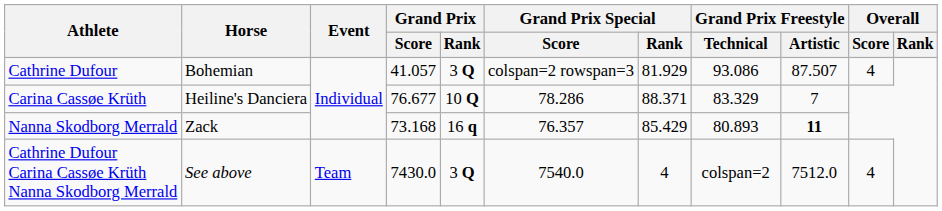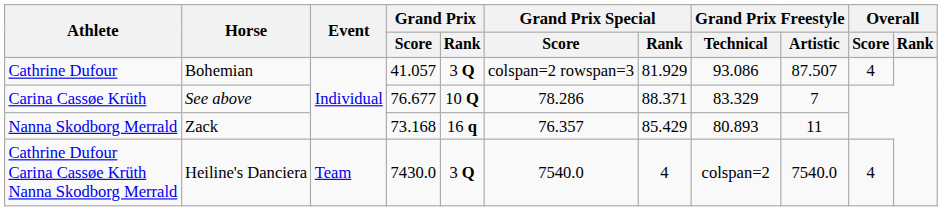(246, 99) Heiline's Danciera -> (218, 99) See above
(814, 126) bold -> (814, 126) normal
(218, 173) See above -> (246, 173) Heiline's Danciera
(814, 173) 7512.0 -> (814, 173) 7540.0
